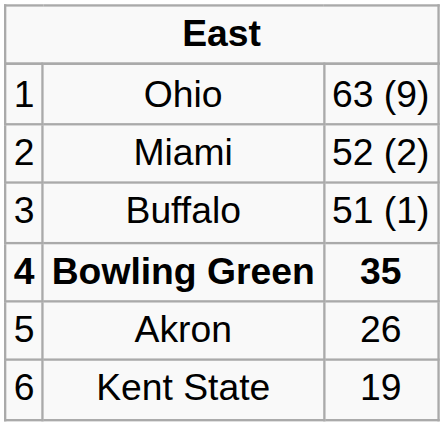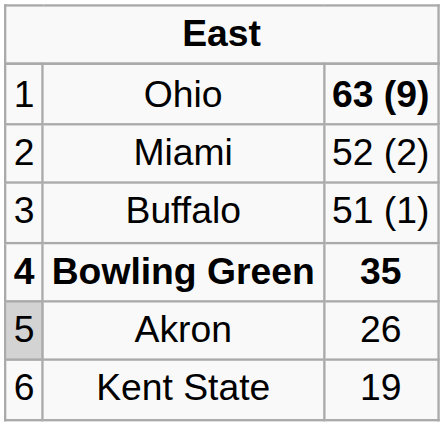(381, 93) normal -> (381, 93) bold
(24, 329) no background -> (24, 329) lightgrey background
